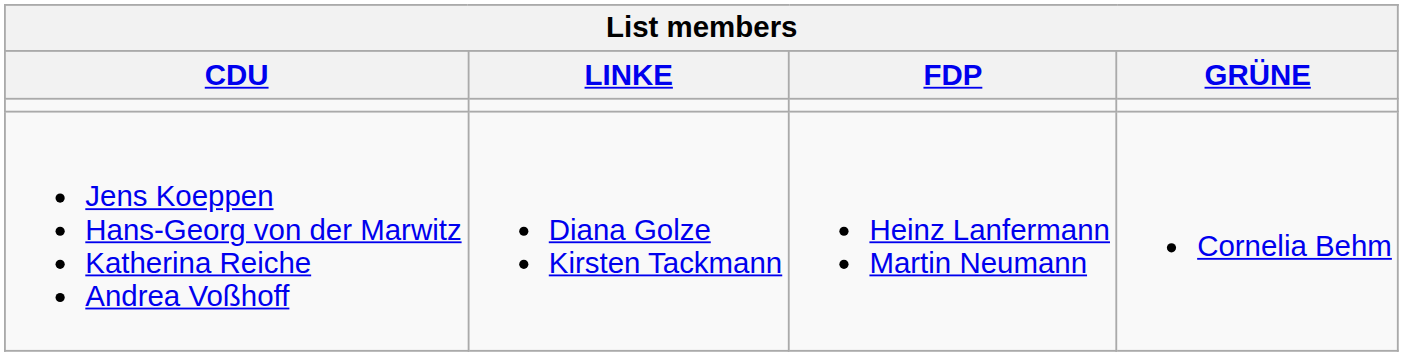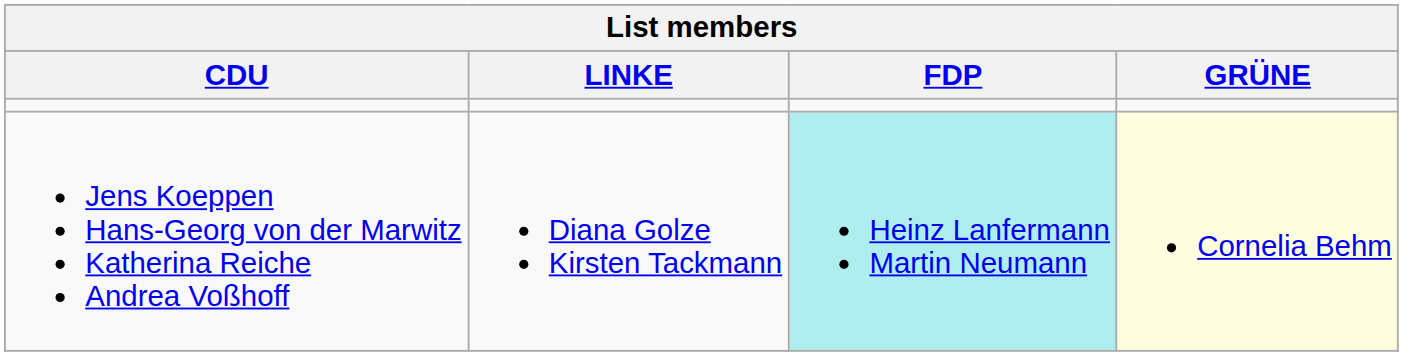(953, 247) no background -> (953, 247) paleturquoise background
(1258, 247) no background -> (1258, 247) lightyellow background
